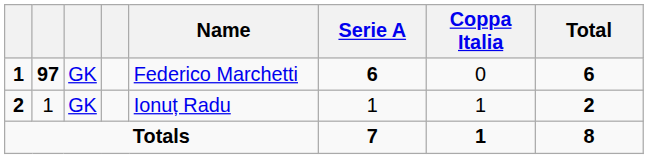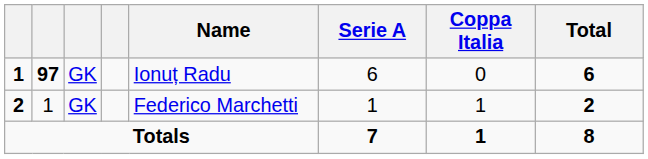(216, 74) Federico Marchetti -> (182, 74) Ionuț Radu
(372, 74) bold -> (372, 74) normal
(182, 105) Ionuț Radu -> (216, 105) Federico Marchetti
